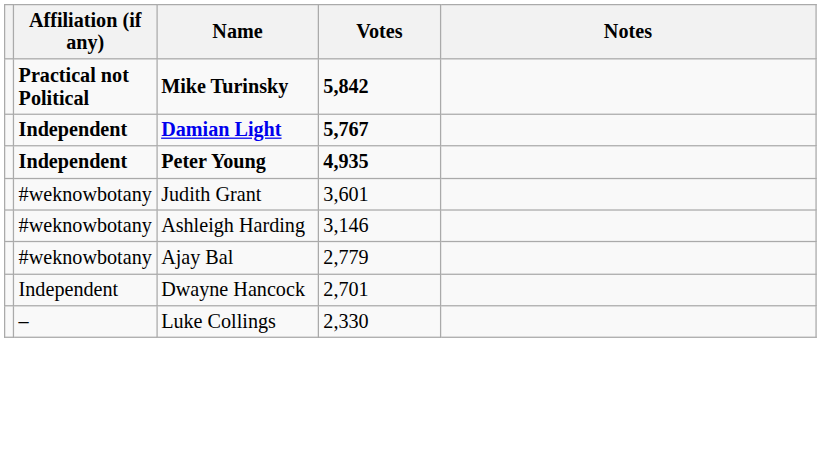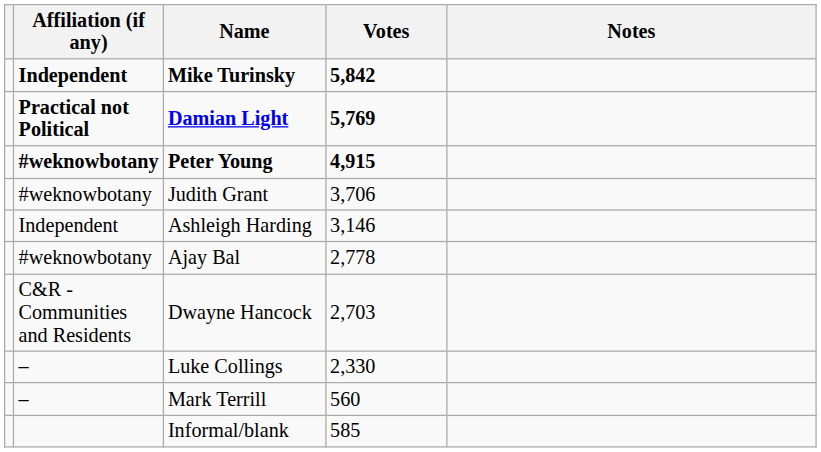(74, 86) Practical not Political -> (73, 75) Independent
(73, 129) Independent -> (74, 118) Practical not Political
(346, 129) 5,767 -> (353, 118) 5,769
(73, 161) Independent -> (89, 161) #weknowbotany
(346, 161) 4,935 -> (353, 161) 4,915
(346, 193) 3,601 -> (353, 193) 3,706
(85, 225) #weknowbotany -> (68, 225) Independent
(346, 257) 2,779 -> (353, 257) 2,778
(68, 289) Independent -> (75, 312) C&R - Communities and Residents
(346, 289) 2,701 -> (353, 312) 2,703
+ row: (217, 398)
+ row: (228, 430)
